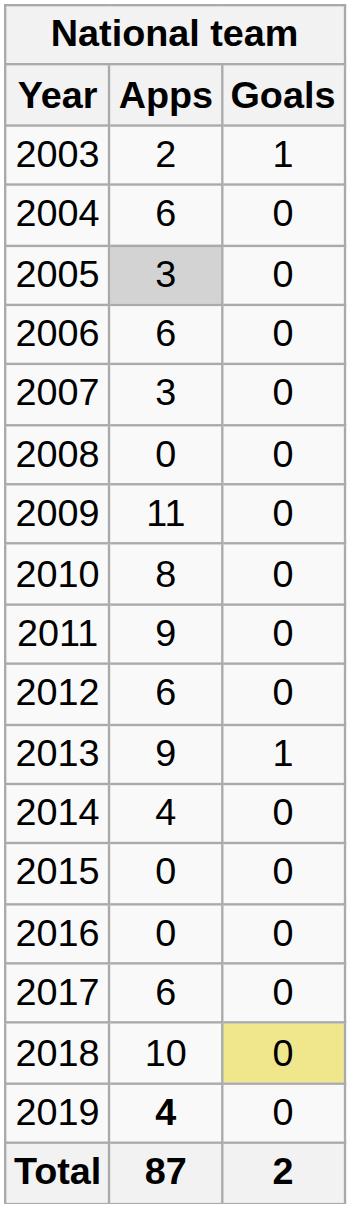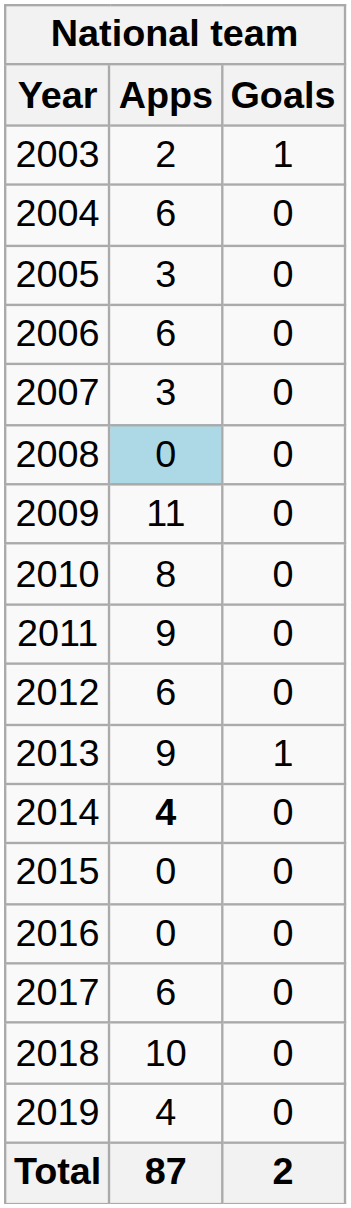(166, 273) lightgrey background -> (166, 273) no background
(166, 453) no background -> (166, 453) lightblue background
(166, 812) normal -> (166, 812) bold
(283, 1052) khaki background -> (283, 1052) no background
(166, 1112) bold -> (166, 1112) normal
